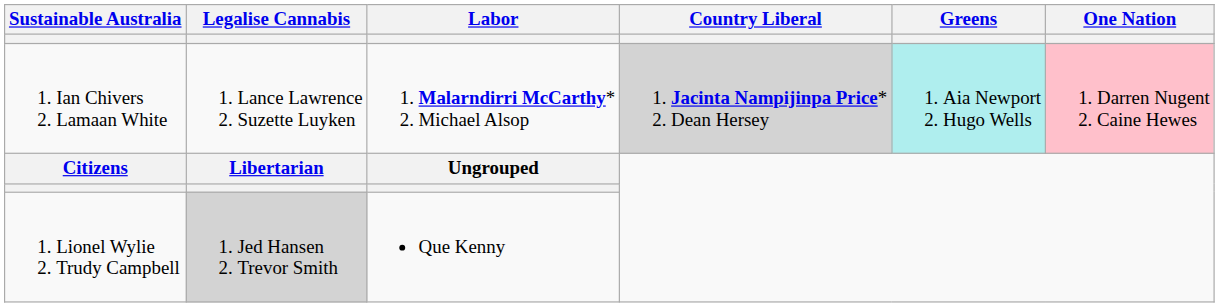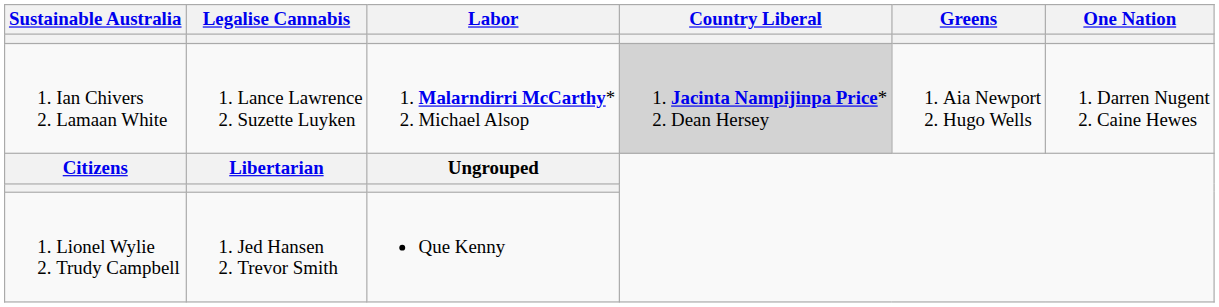(968, 109) paleturquoise background -> (968, 109) no background
(1130, 109) pink background -> (1130, 109) no background
(276, 258) lightgrey background -> (276, 258) no background
